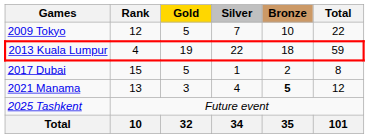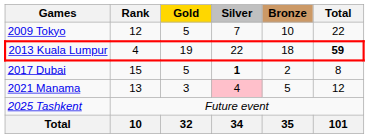(338, 50) normal -> (338, 50) bold
(237, 70) normal -> (237, 70) bold
(237, 88) no background -> (237, 88) pink background
(288, 88) bold -> (288, 88) normal
